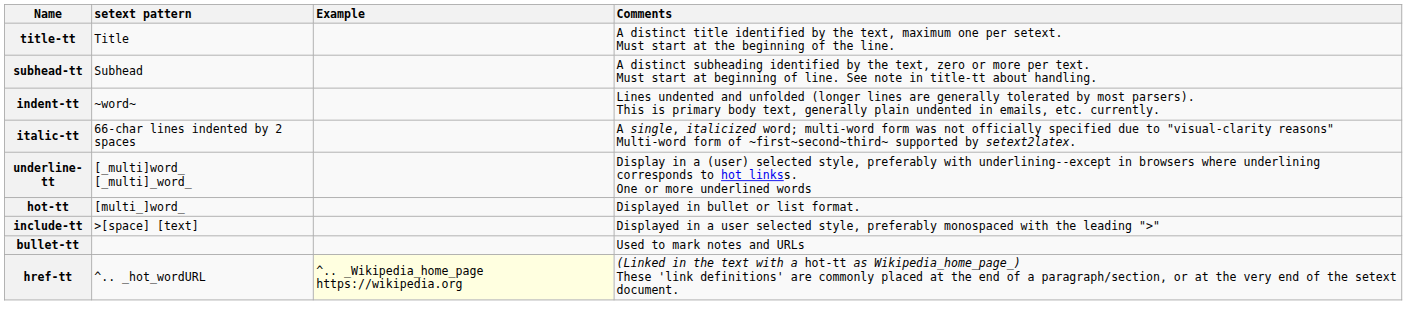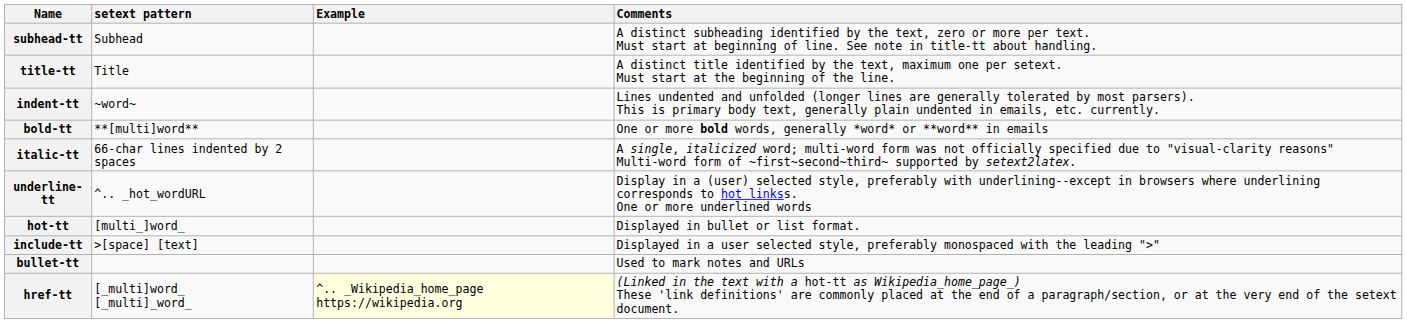rows swapped: (48, 39) <-> (48, 72)
+ row: (48, 129)
(143, 175) [_multi]word_ [_multi]_word_ -> (150, 194) ^.. _hot_wordURL
(150, 277) ^.. _hot_wordURL -> (143, 296) [_multi]word_ [_multi]_word_
